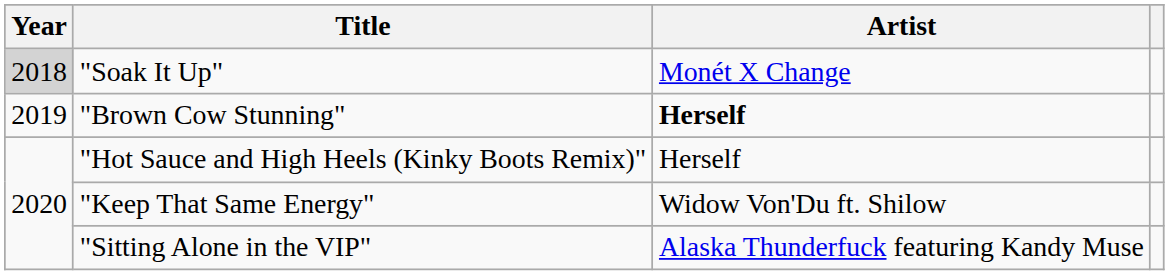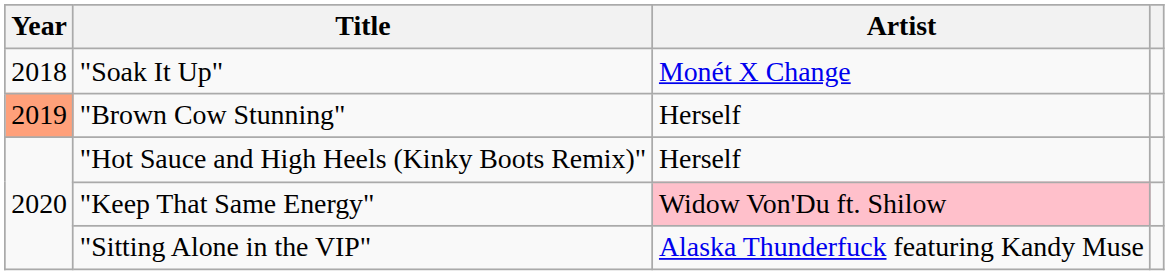(39, 70) lightgrey background -> (39, 70) no background
(39, 114) no background -> (39, 114) lightsalmon background
(702, 114) bold -> (700, 114) normal
(803, 203) no background -> (803, 203) pink background
